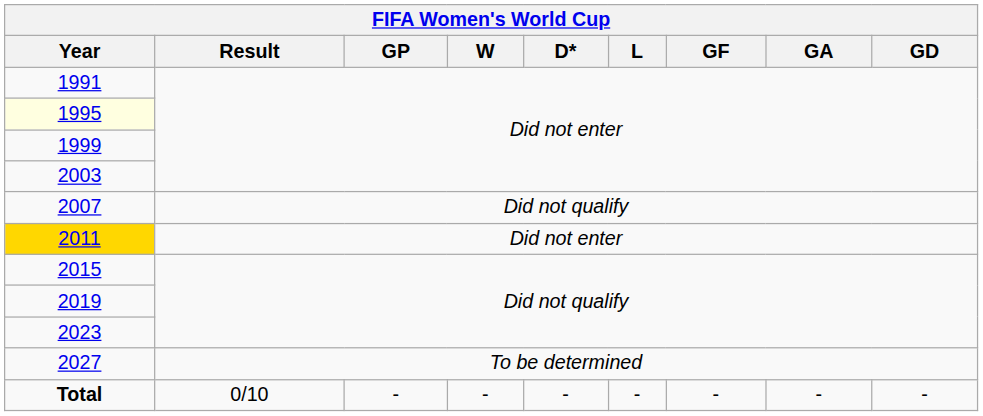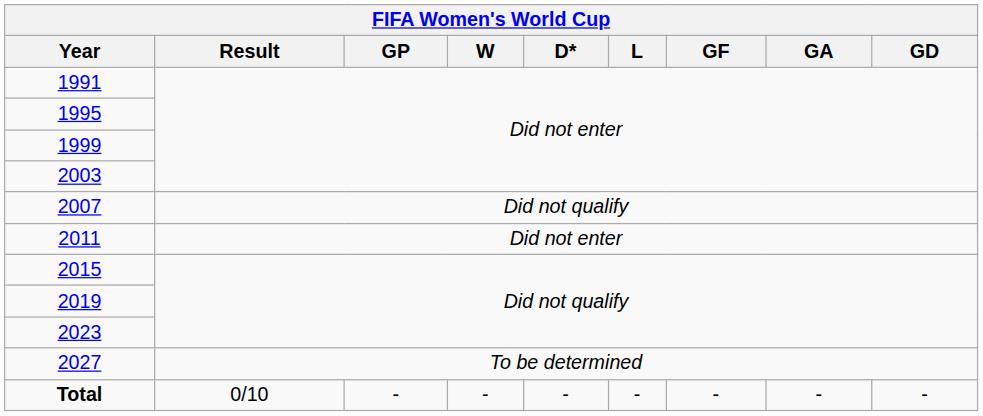(80, 113) lightyellow background -> (80, 113) no background
(80, 238) gold background -> (80, 238) no background
